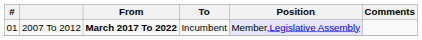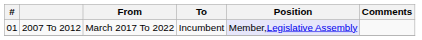(131, 27) bold -> (130, 27) normal
